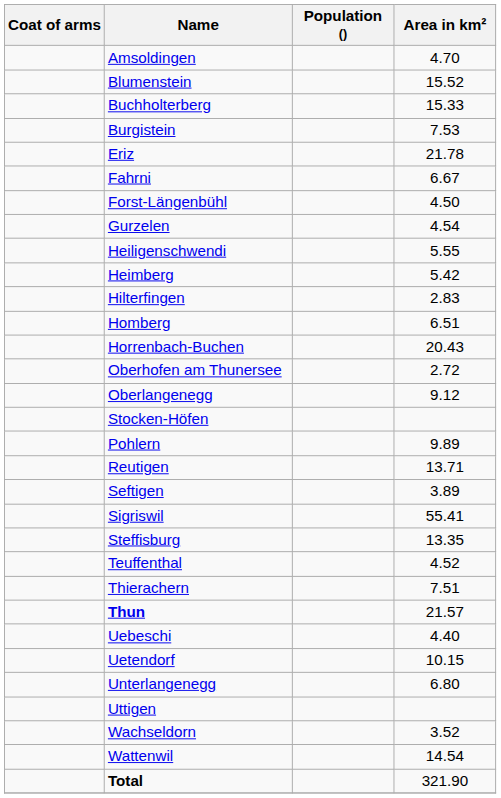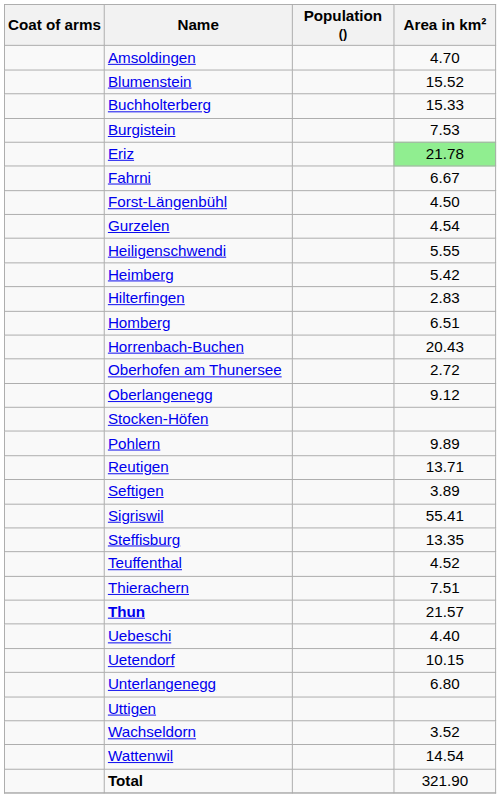(445, 154) no background -> (445, 154) lightgreen background
